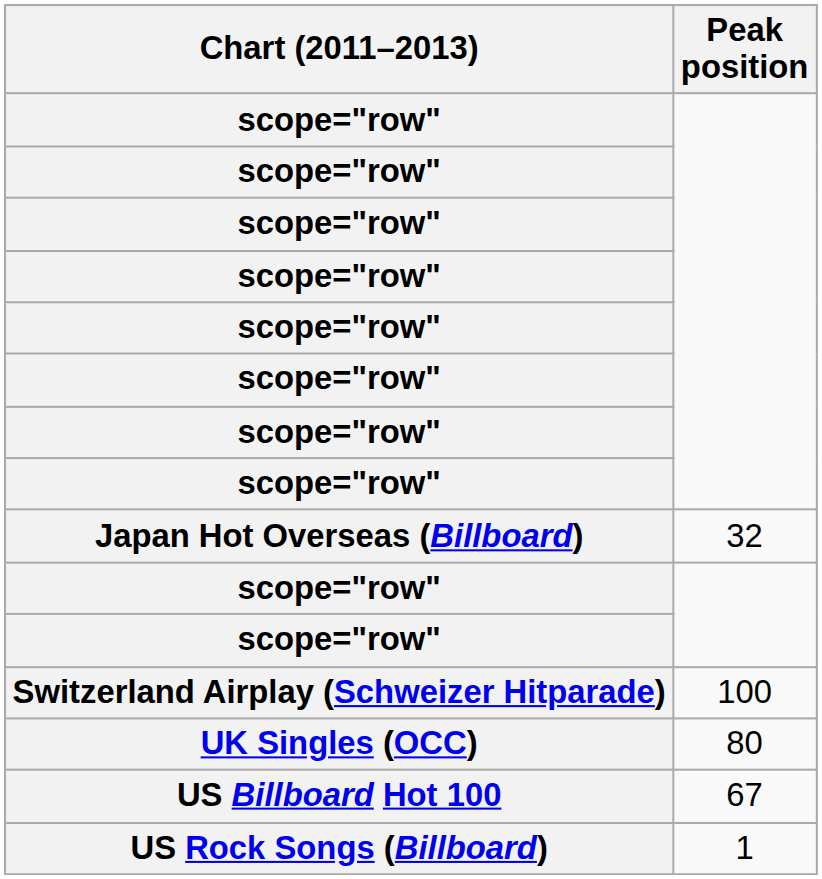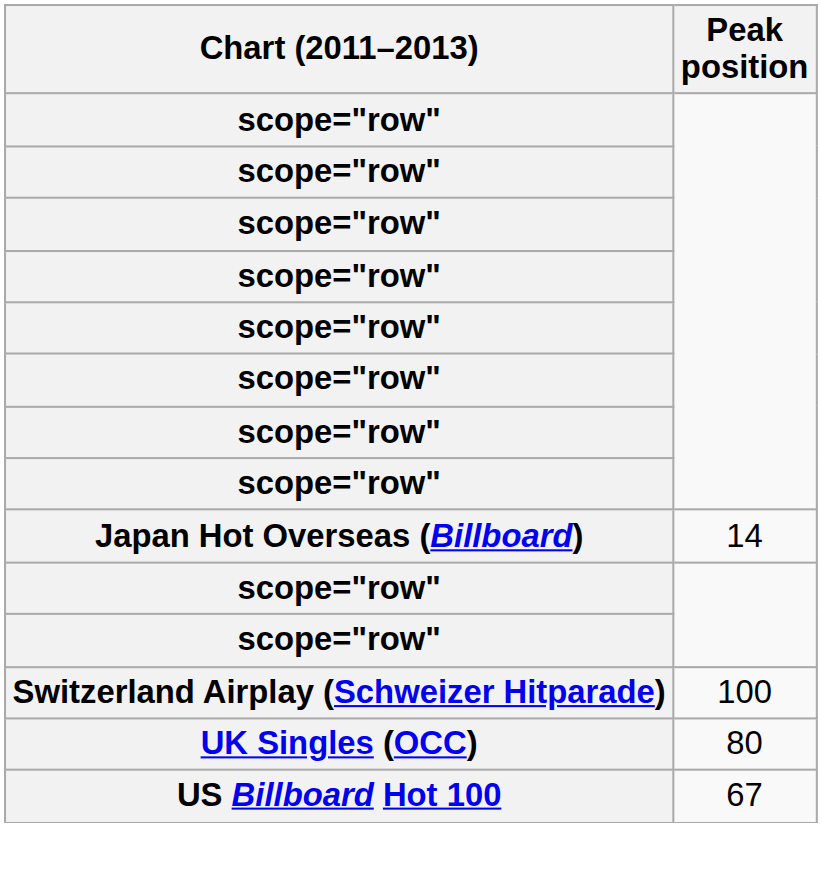(745, 535) 32 -> (745, 535) 14
- row: (339, 847)
